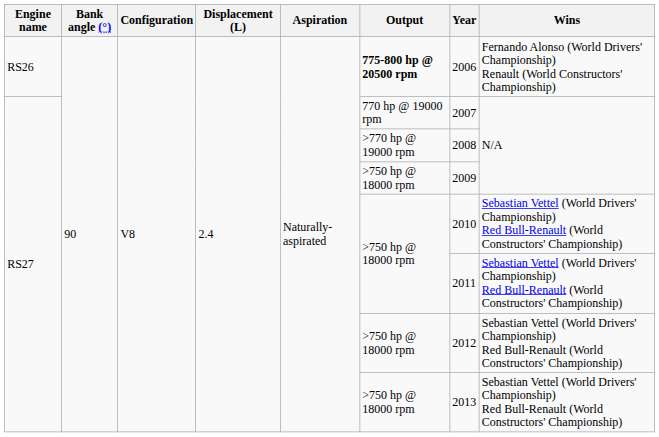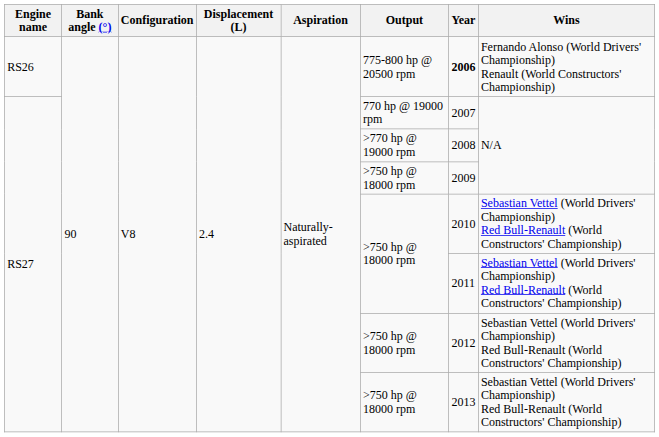(398, 66) bold -> (398, 66) normal
(464, 66) normal -> (463, 66) bold
